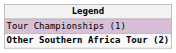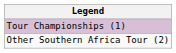(88, 41) bold -> (88, 41) normal
